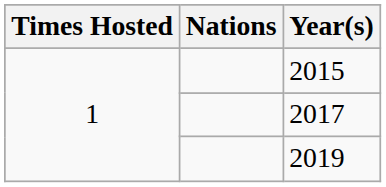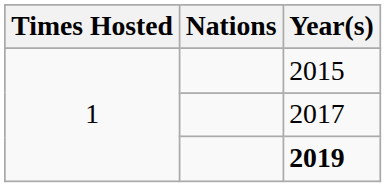(317, 158) normal -> (317, 158) bold
